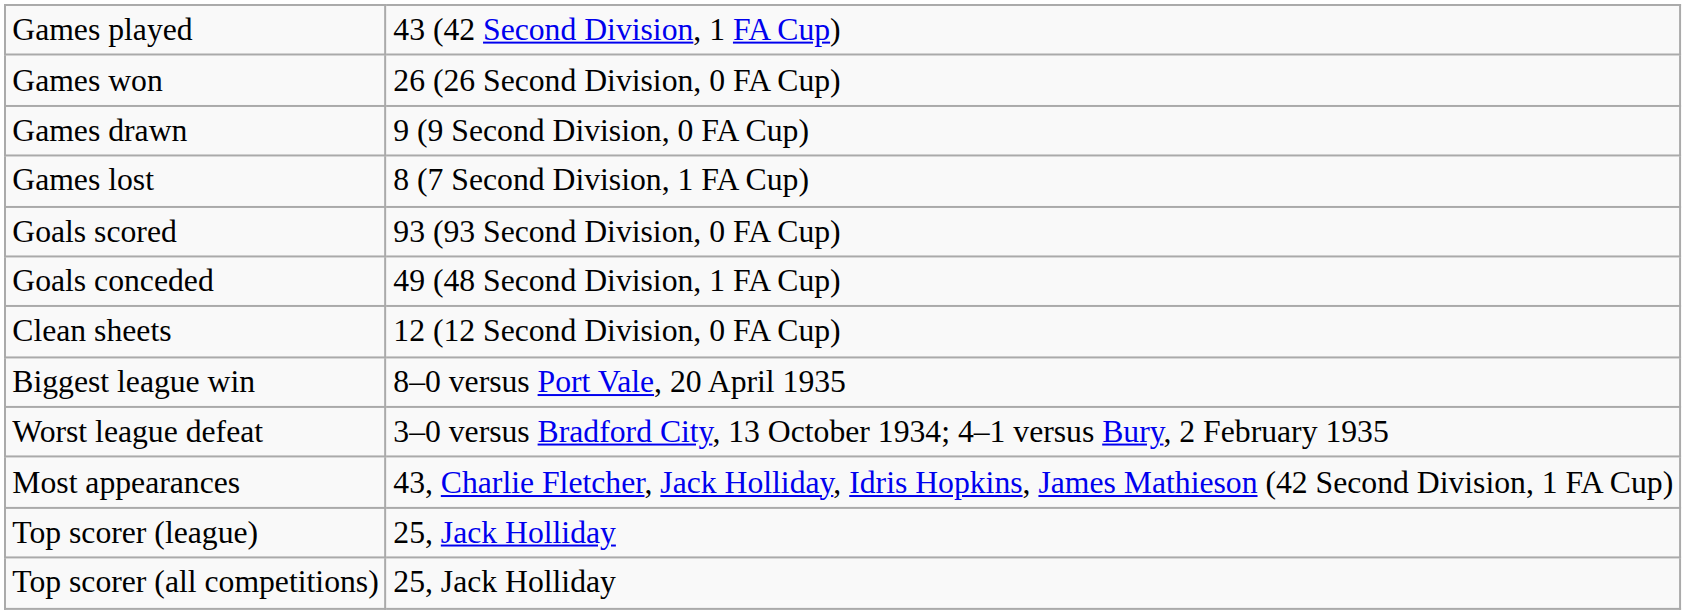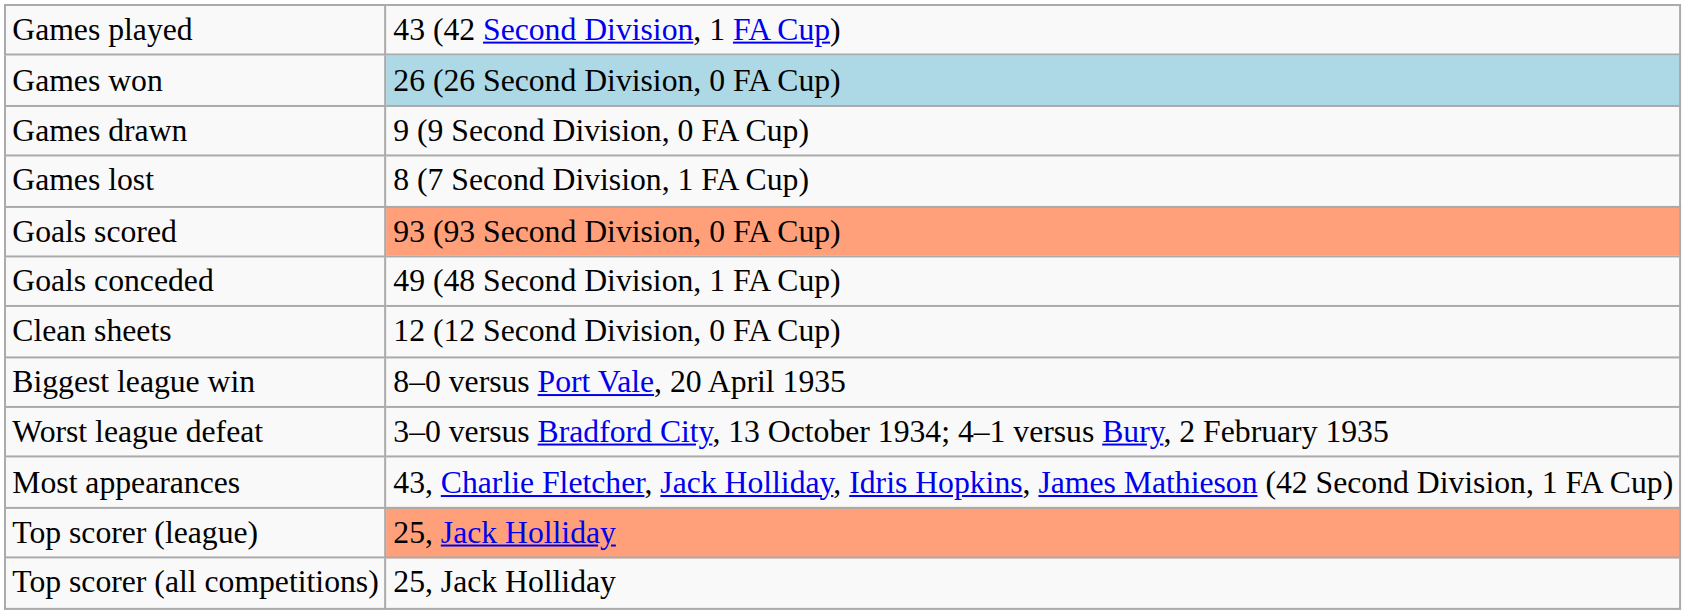(617, 79) no background -> (617, 79) lightblue background
(617, 230) no background -> (617, 230) lightsalmon background
(505, 532) no background -> (505, 532) lightsalmon background
